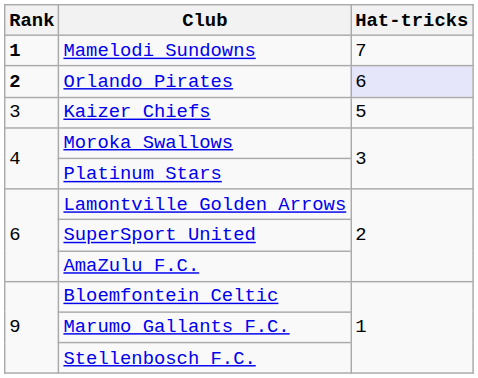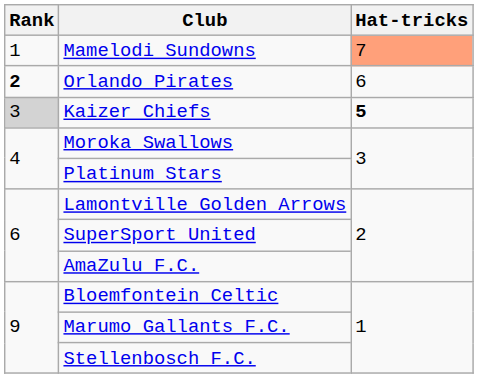(15, 51) bold -> (15, 51) normal
(361, 51) no background -> (361, 51) lightsalmon background
(361, 82) lavender background -> (361, 82) no background
(15, 112) no background -> (15, 112) lightgrey background
(361, 112) normal -> (361, 112) bold
